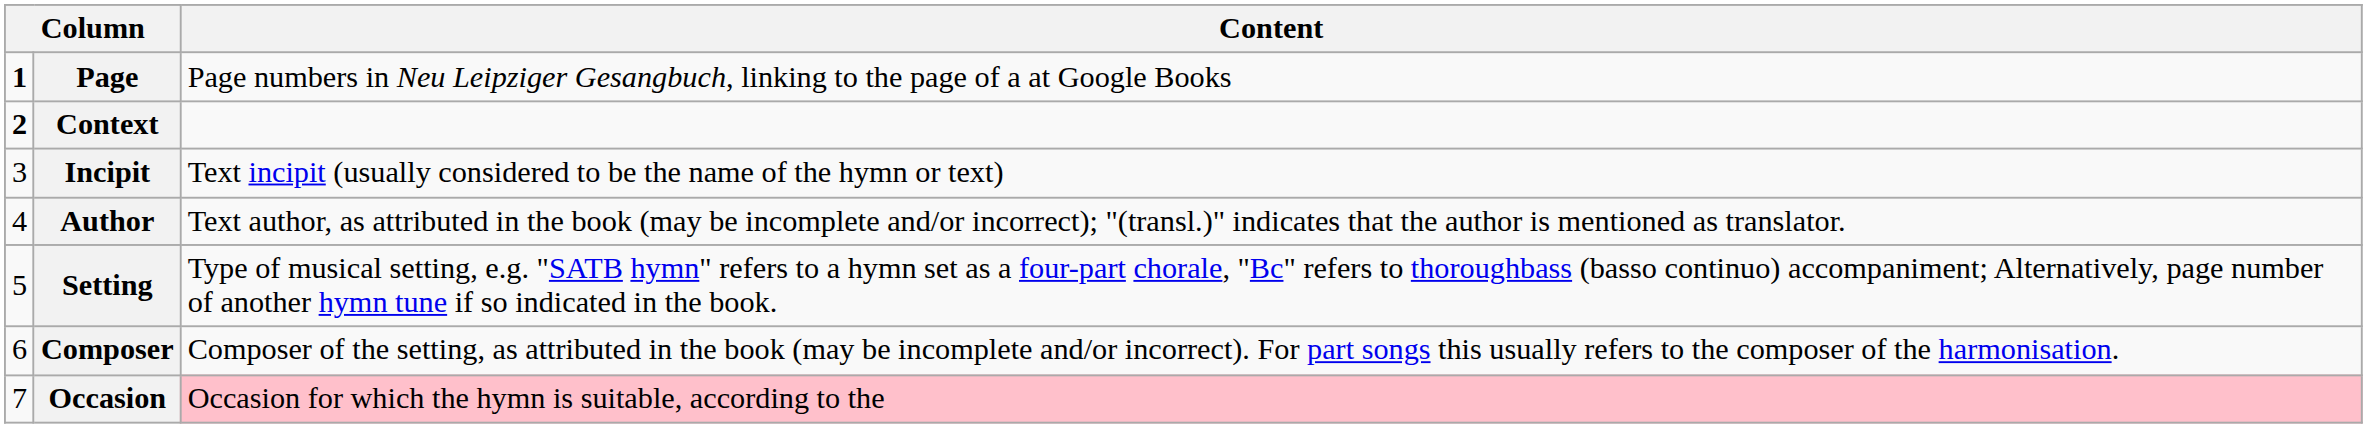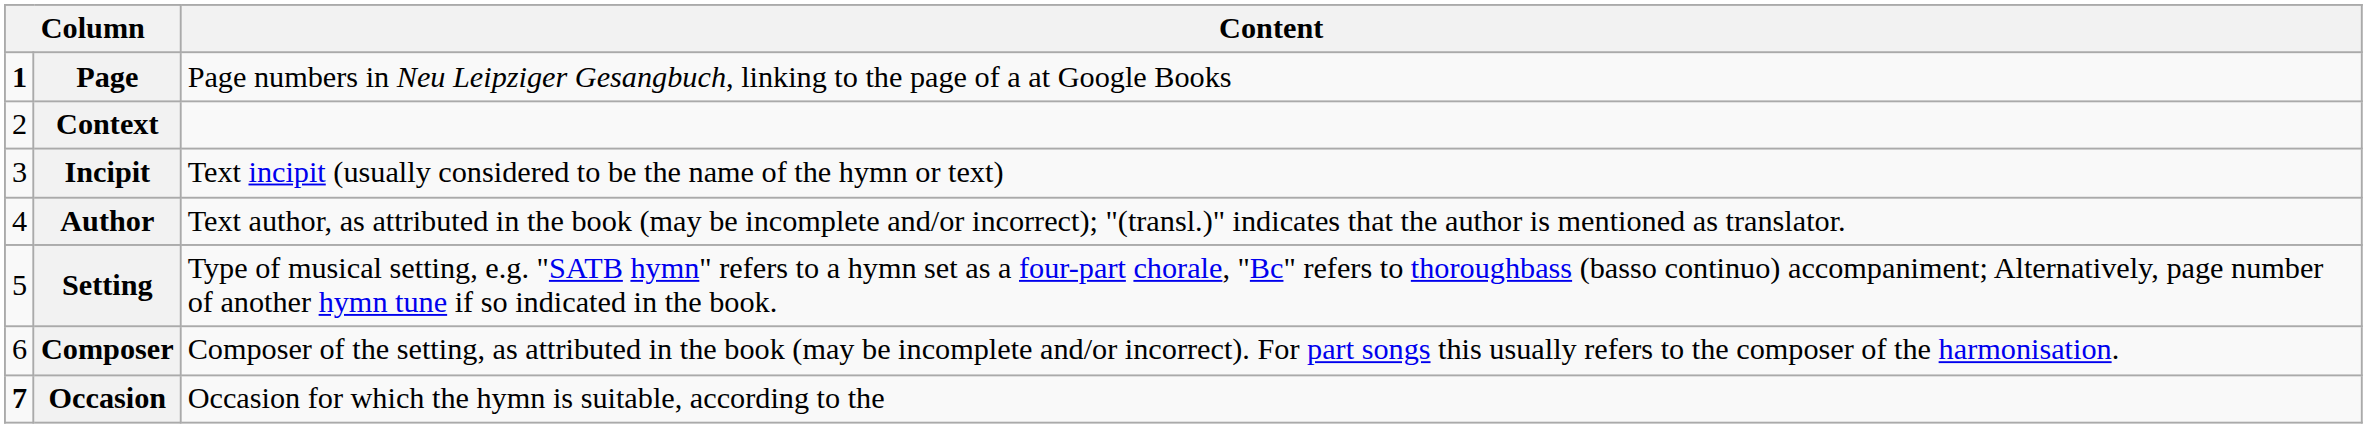(19, 124) bold -> (19, 124) normal
(19, 398) normal -> (19, 398) bold
(536, 398) pink background -> (536, 398) no background
